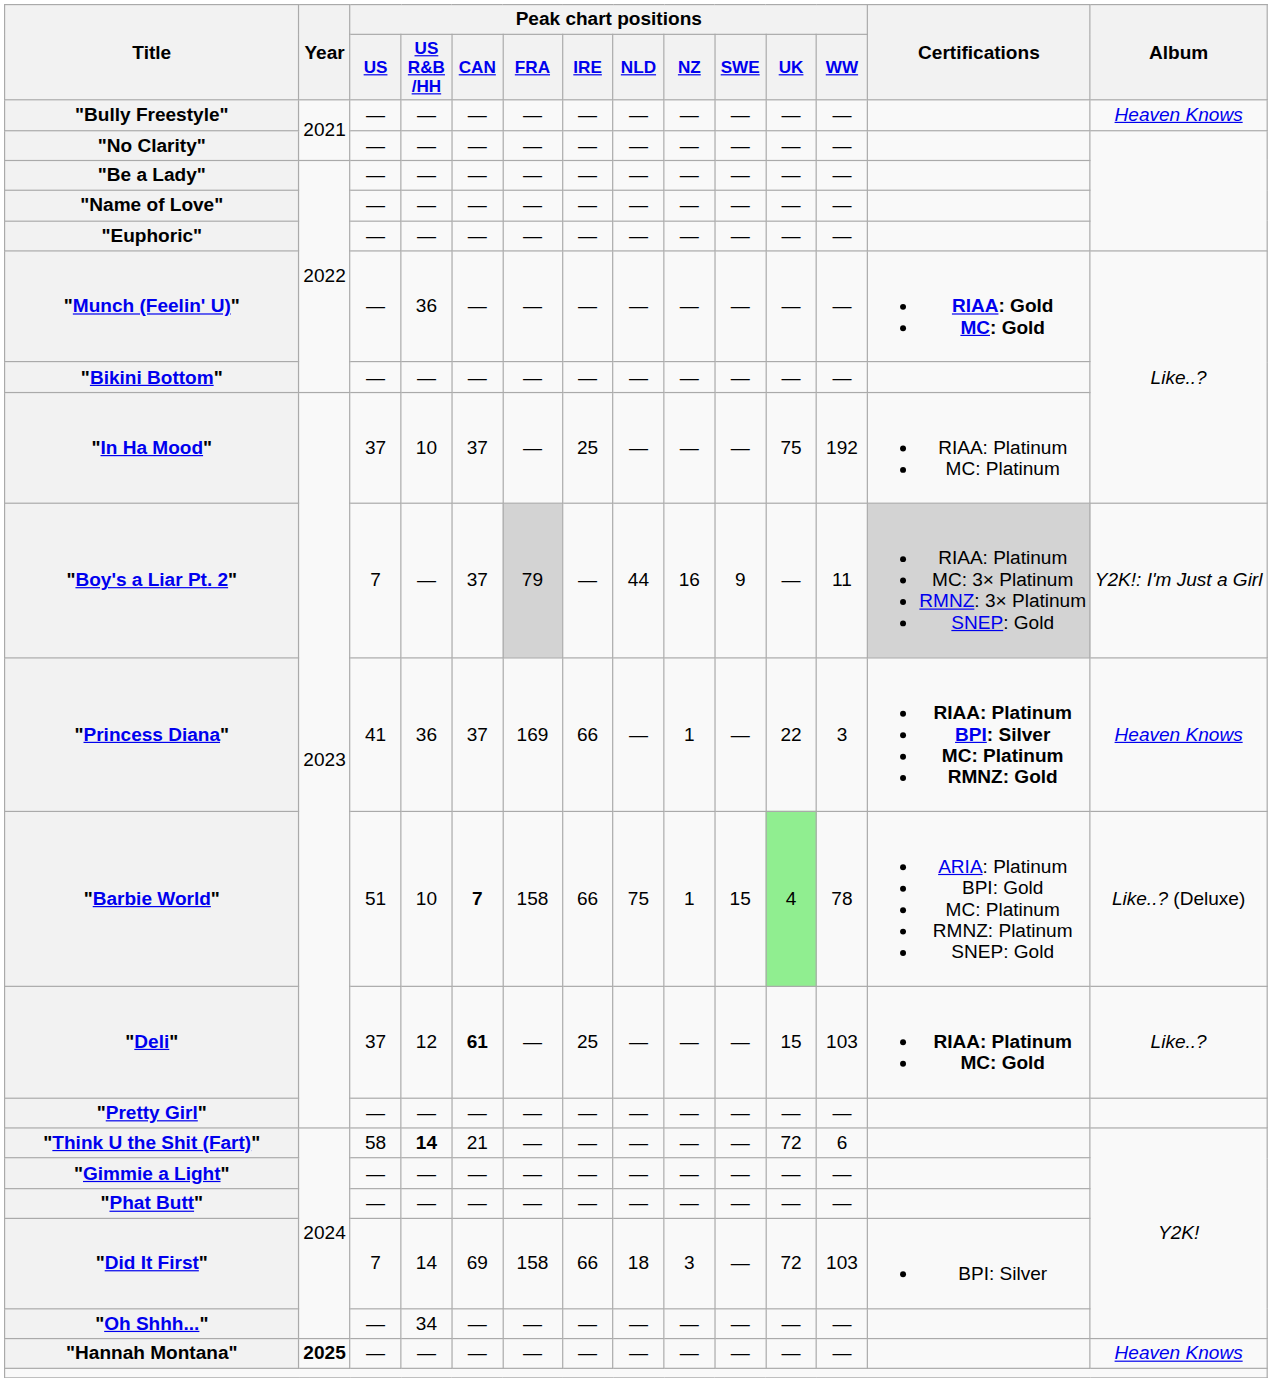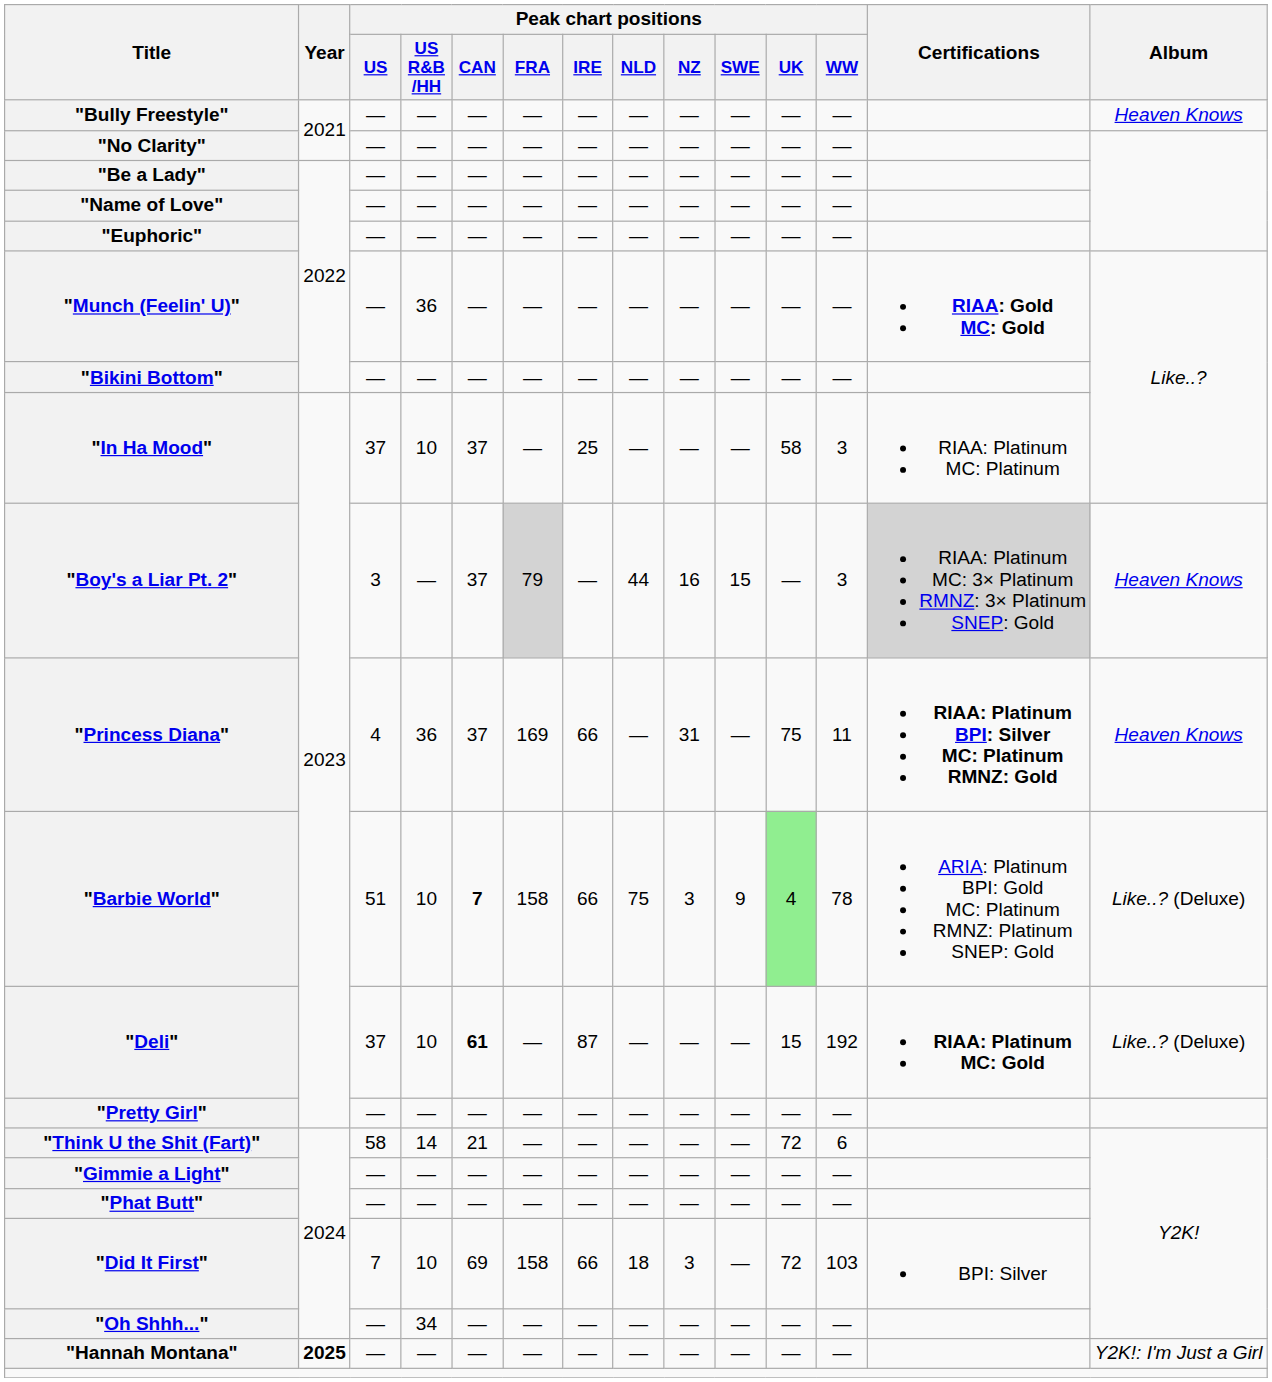(791, 447) 75 -> (791, 447) 58
(842, 447) 192 -> (842, 447) 3
(376, 580) 7 -> (376, 580) 3
(740, 580) 9 -> (740, 580) 15
(842, 580) 11 -> (842, 580) 3
(1179, 580) Y2K!: I'm Just a Girl -> (1179, 580) Heaven Knows
(376, 734) 41 -> (376, 734) 4
(689, 734) 1 -> (689, 734) 31
(791, 734) 22 -> (791, 734) 75
(842, 734) 3 -> (842, 734) 11
(689, 898) 1 -> (689, 898) 3
(740, 898) 15 -> (740, 898) 9
(426, 1042) 12 -> (426, 1042) 10
(588, 1042) 25 -> (588, 1042) 87
(842, 1042) 103 -> (842, 1042) 192
(1179, 1042) Like..? -> (1179, 1042) Like..? (Deluxe)
(426, 1142) bold -> (426, 1142) normal
(426, 1263) 14 -> (426, 1263) 10
(1179, 1353) Heaven Knows -> (1179, 1353) Y2K!: I'm Just a Girl
